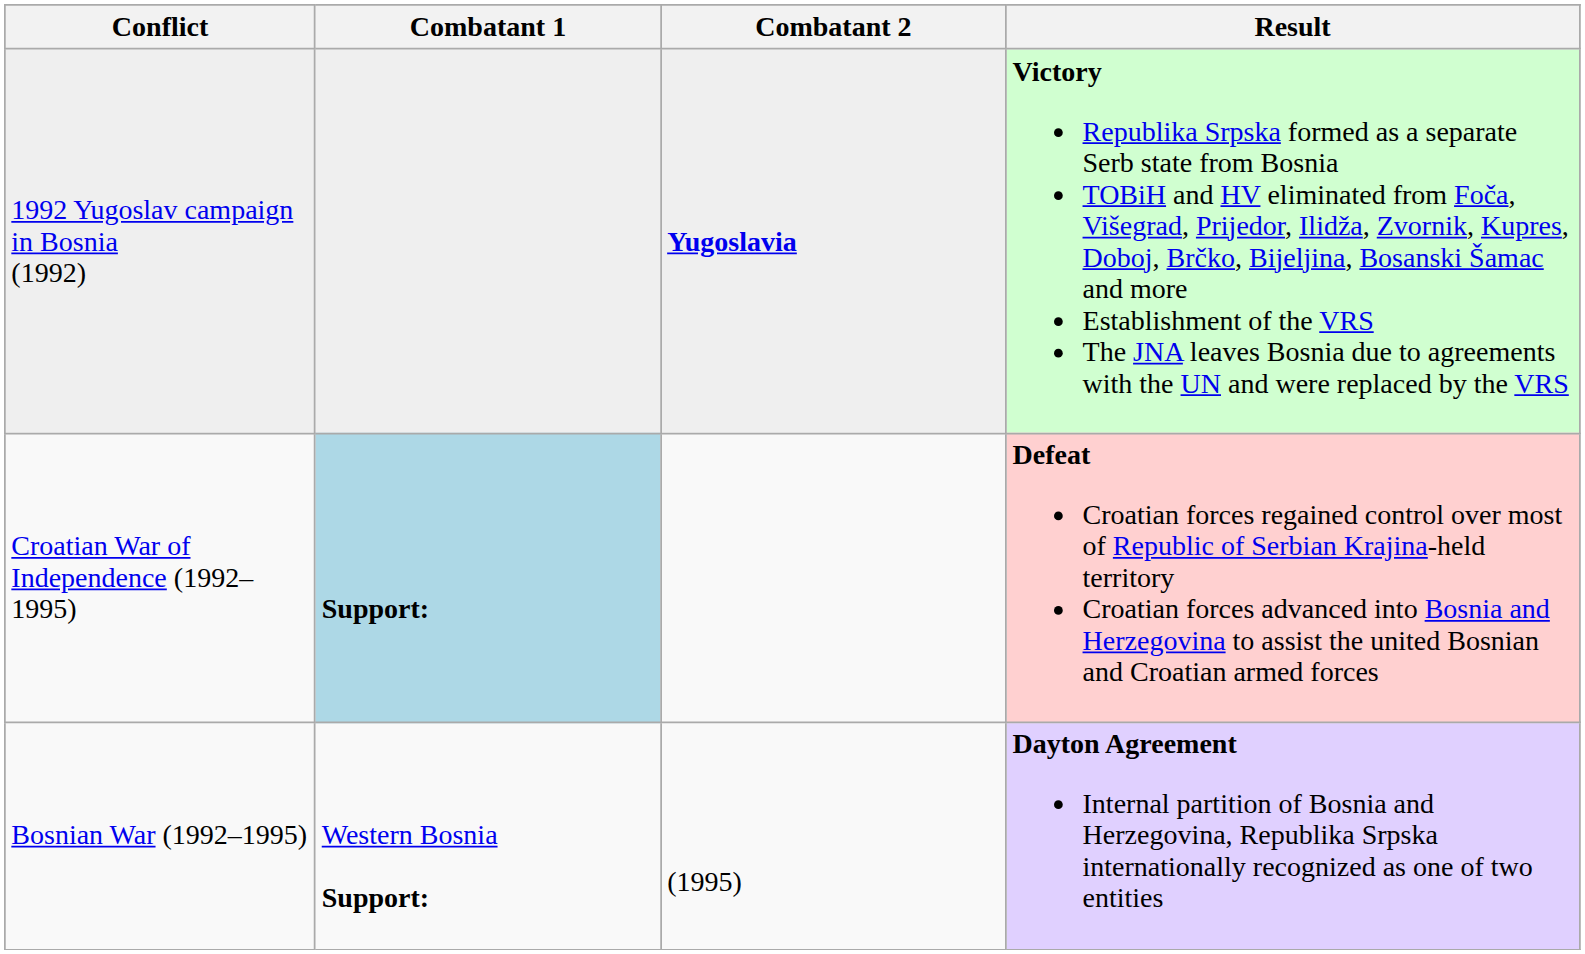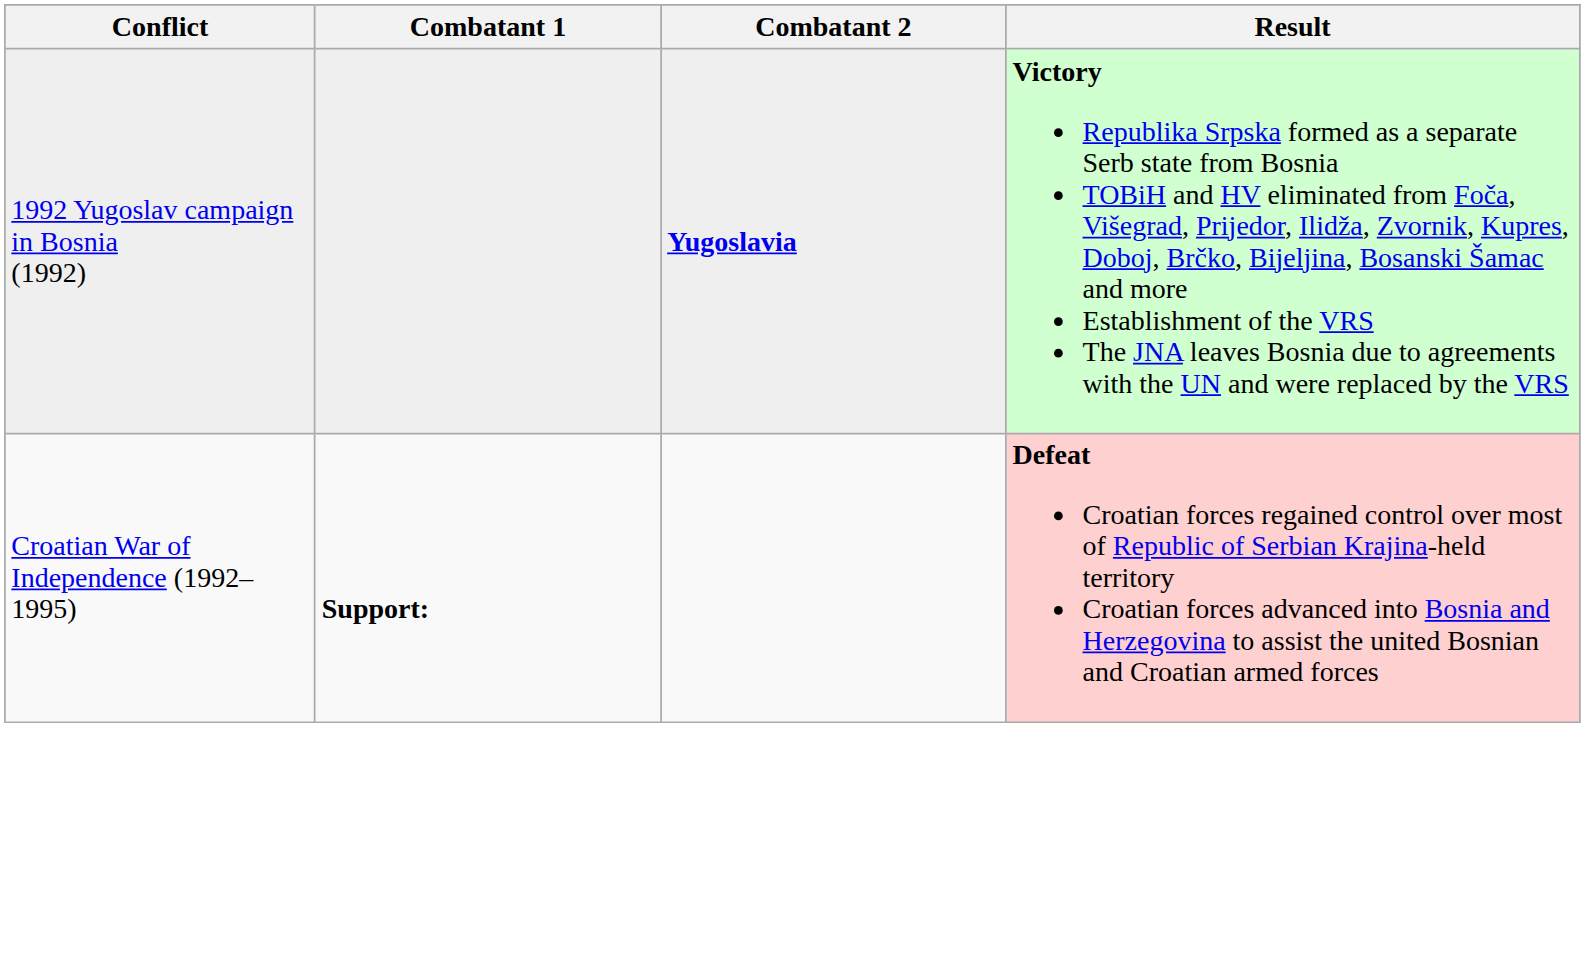(375, 609) lightblue background -> (375, 609) no background
- row: (159, 835)
